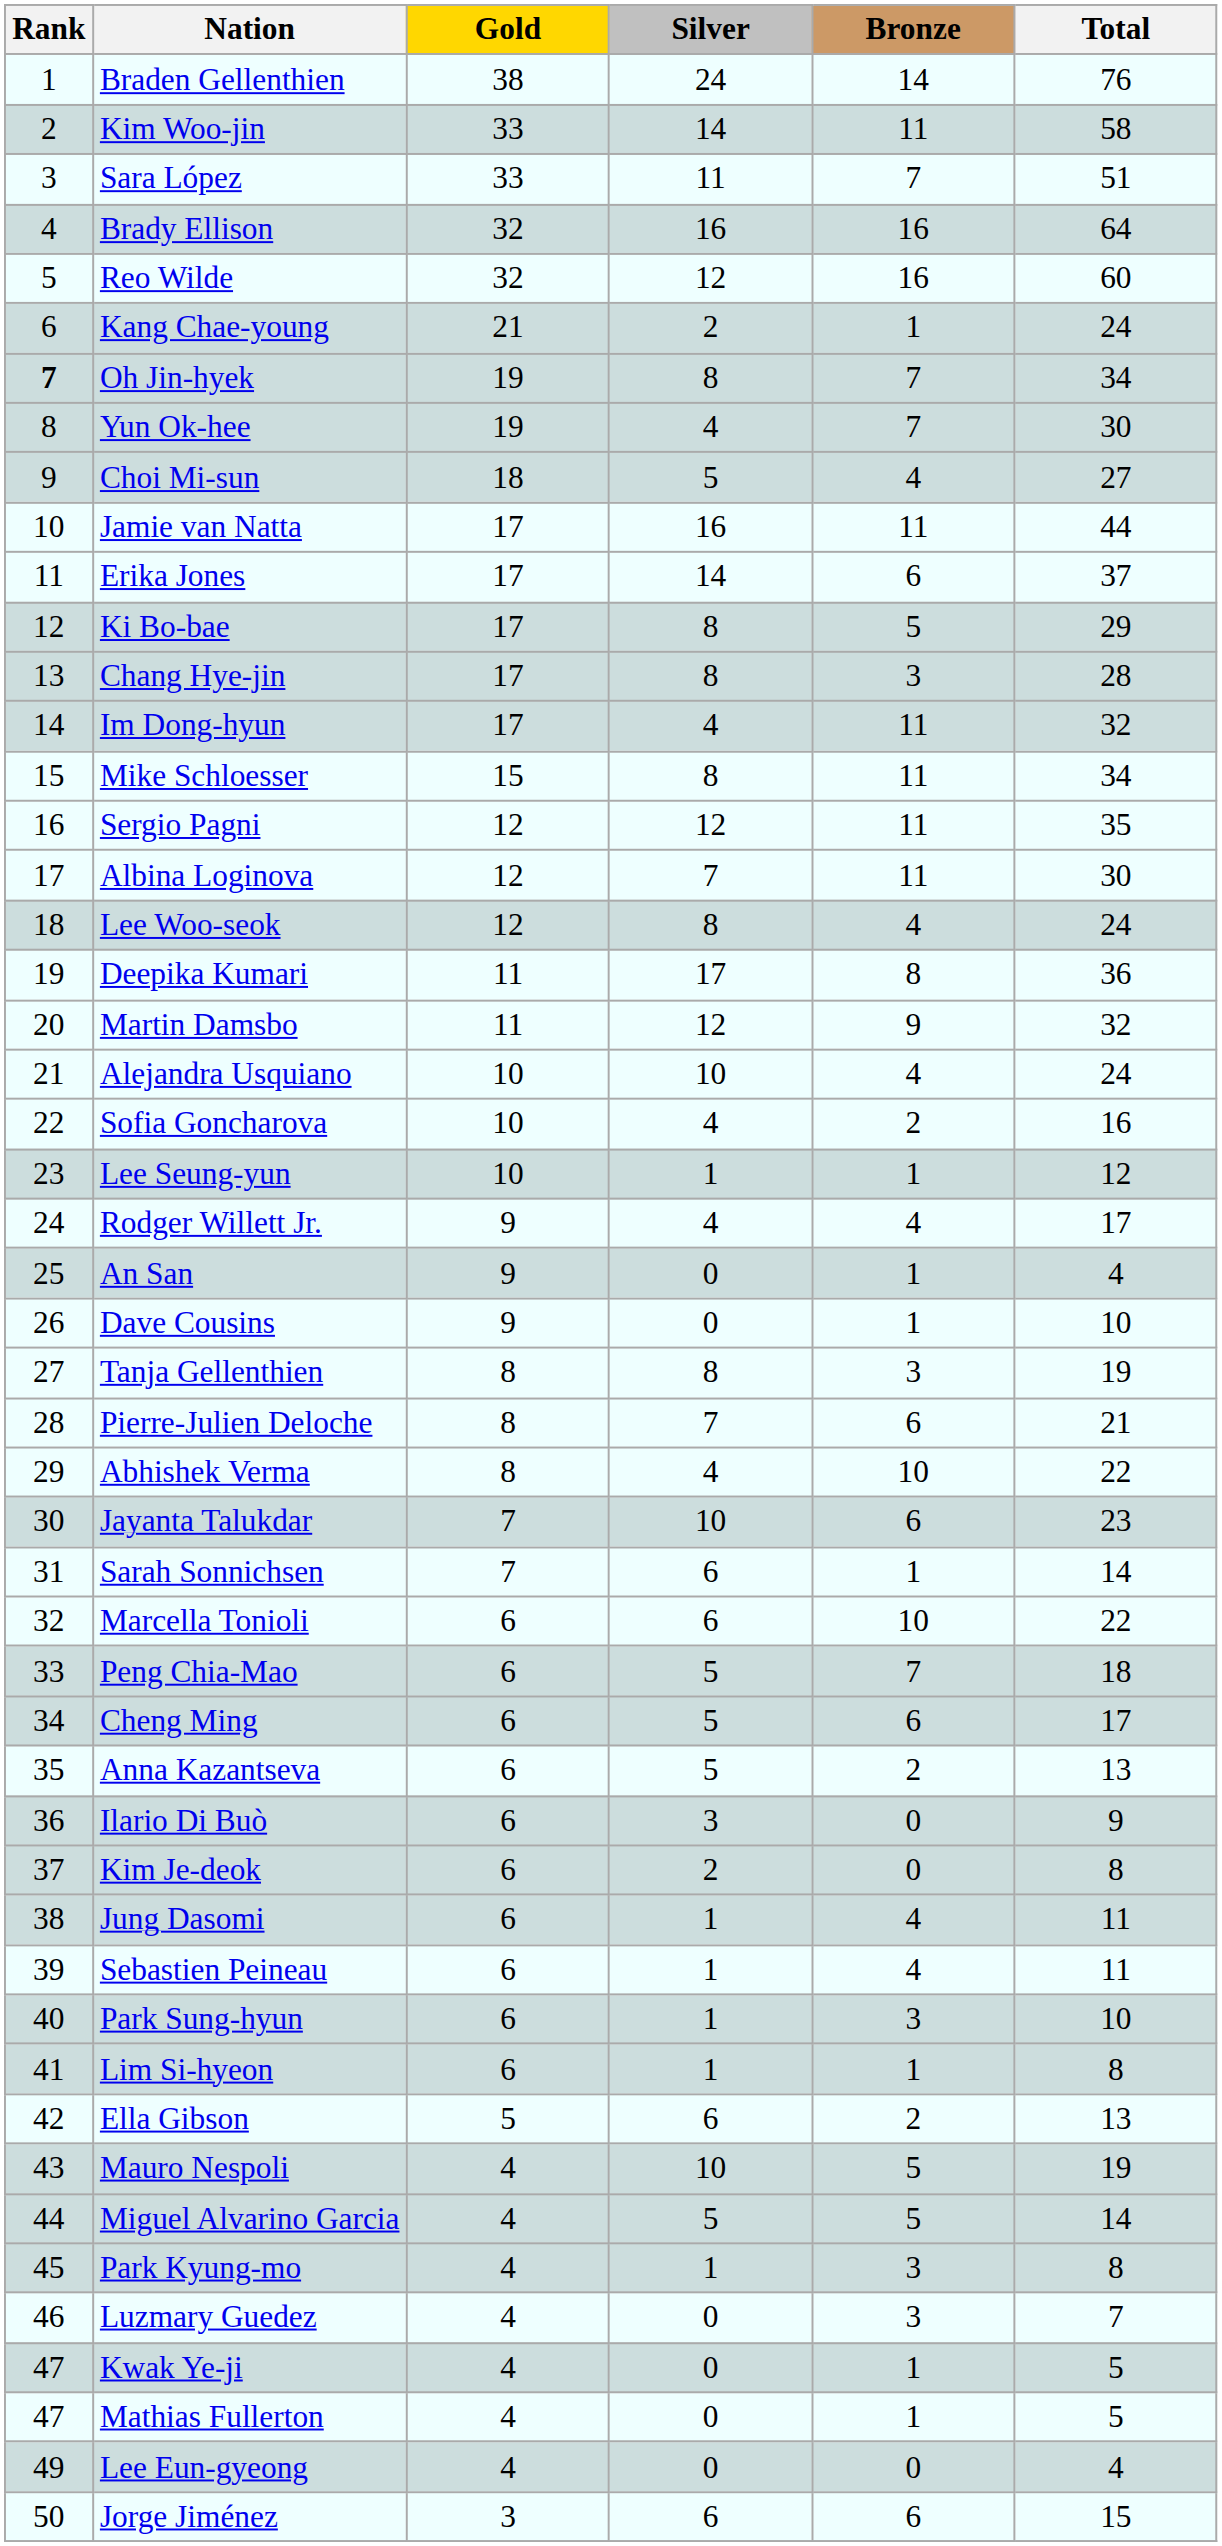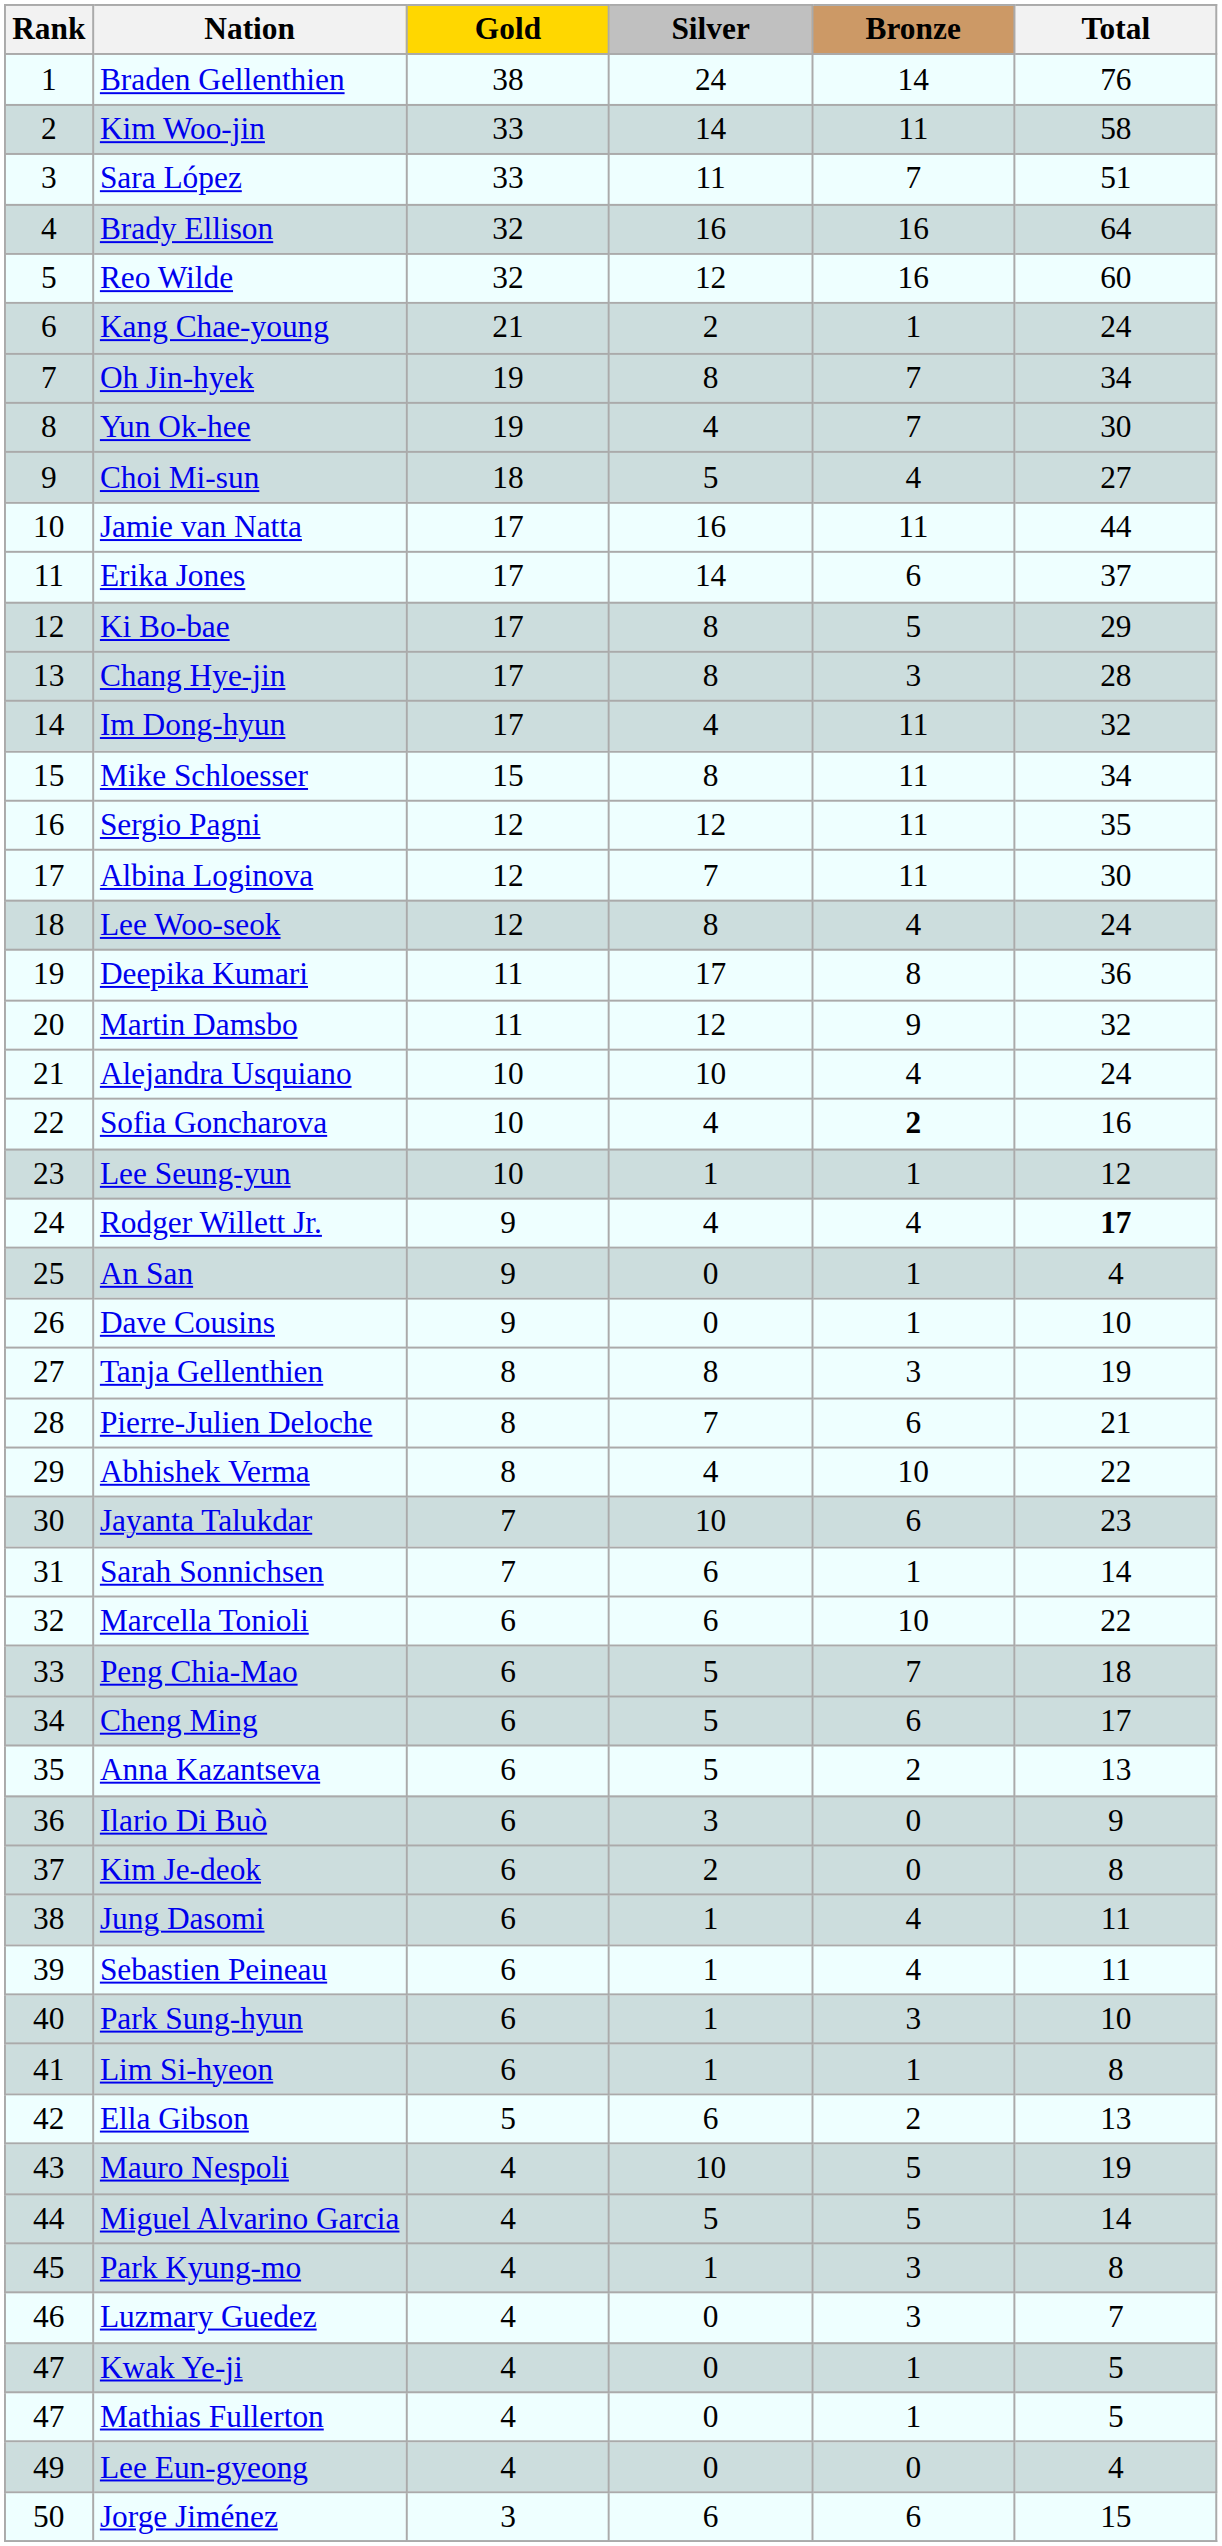(49, 377) bold -> (49, 377) normal
(913, 1123) normal -> (913, 1123) bold
(1116, 1223) normal -> (1116, 1223) bold
